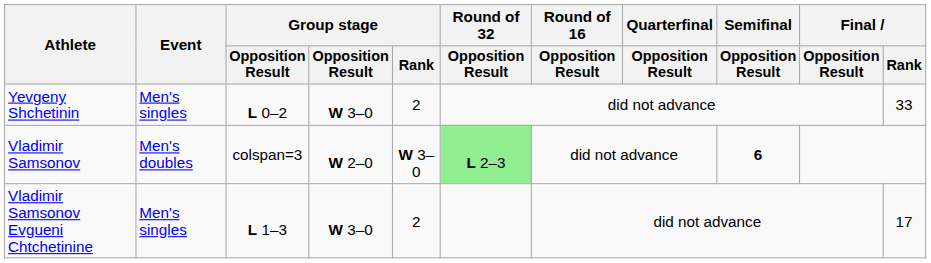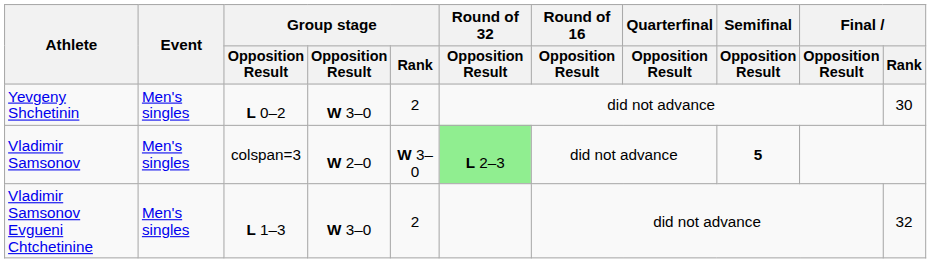(904, 105) 33 -> (904, 105) 30
(166, 155) Men's doubles -> (166, 155) Men's singles
(758, 155) 6 -> (758, 155) 5
(904, 221) 17 -> (904, 221) 32
